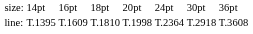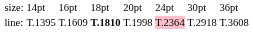(105, 22) normal -> (106, 22) bold
(169, 22) no background -> (170, 22) pink background
